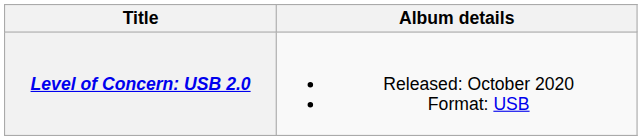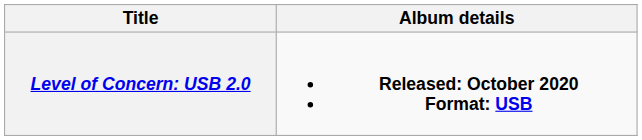(457, 94) normal -> (457, 94) bold
